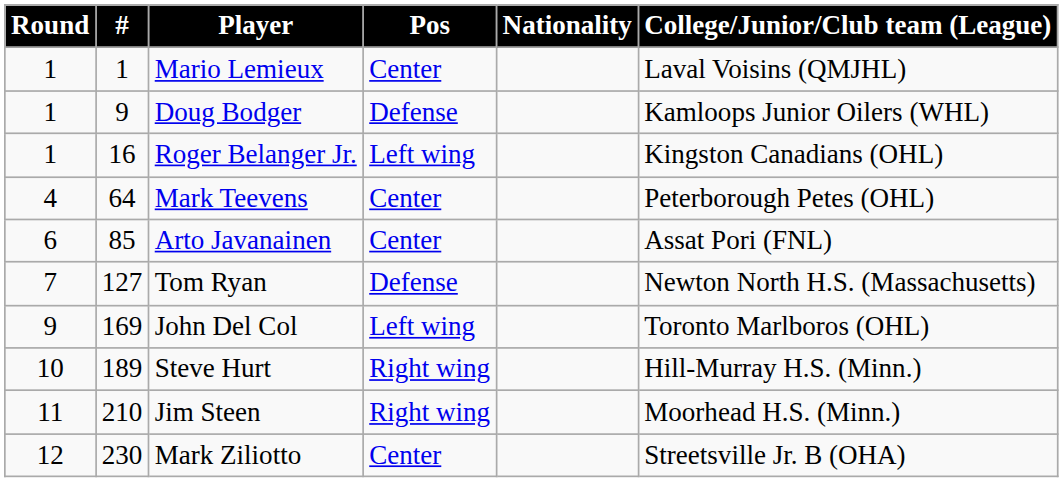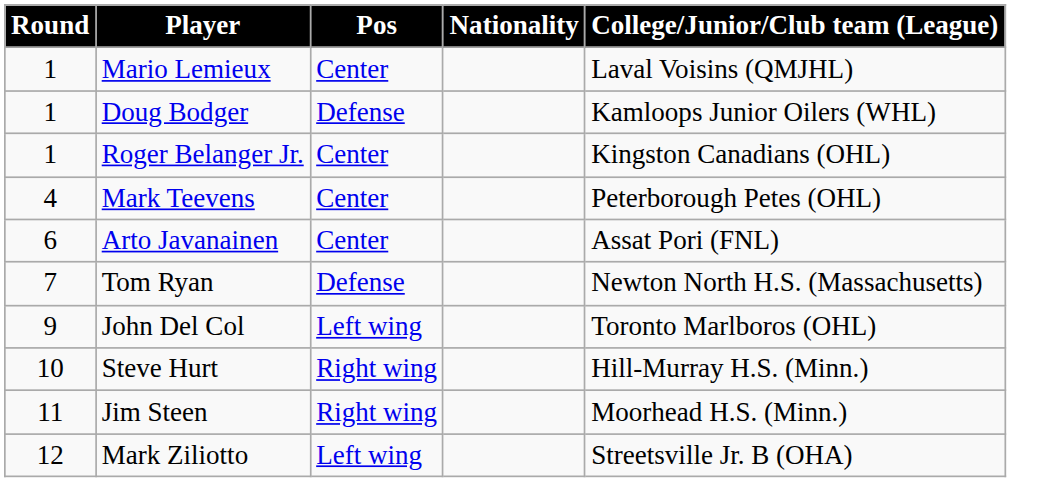- column: (122, 25)
(422, 154) Left wing -> (352, 154) Center
(405, 454) Center -> (369, 454) Left wing
